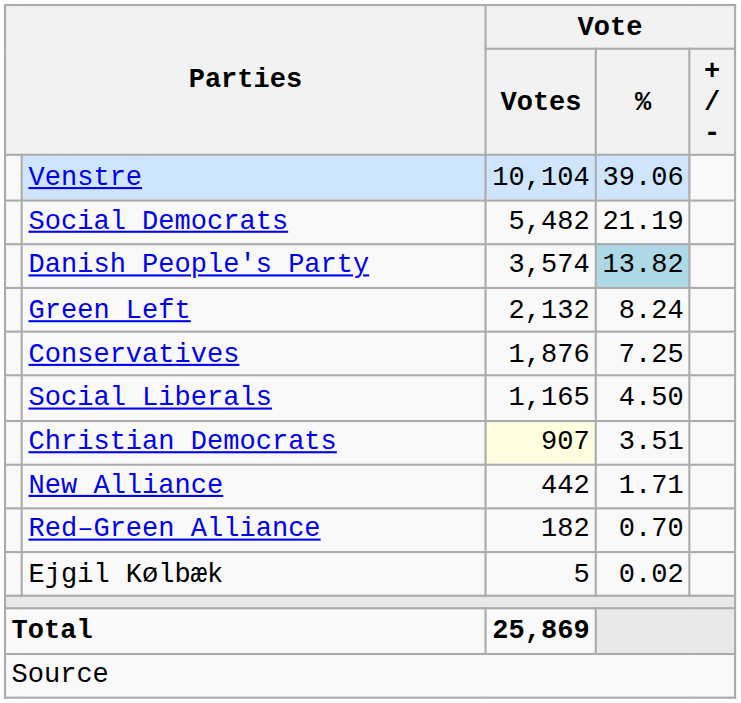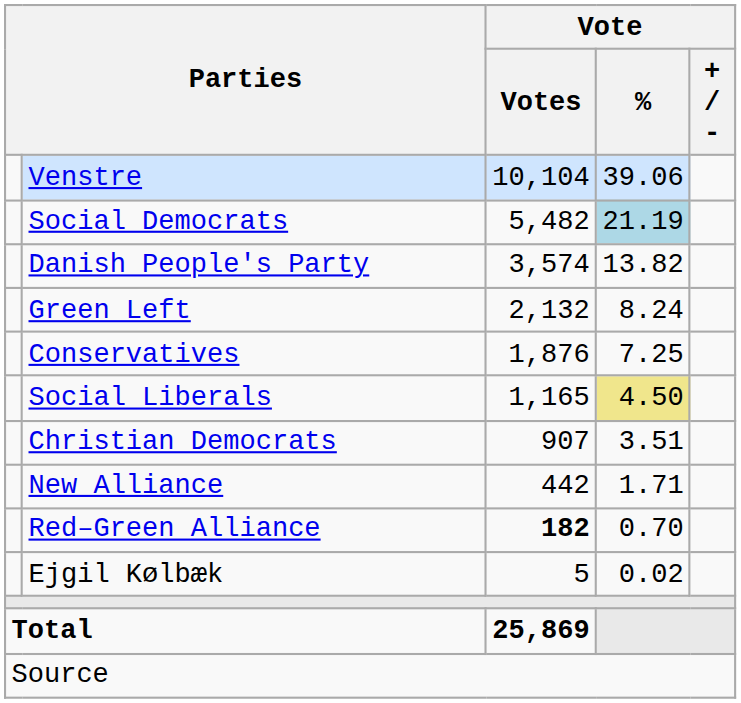(643, 222) no background -> (643, 222) lightblue background
(643, 266) lightblue background -> (643, 266) no background
(651, 398) no background -> (651, 398) khaki background
(565, 442) lightyellow background -> (565, 442) no background
(565, 530) normal -> (565, 530) bold
